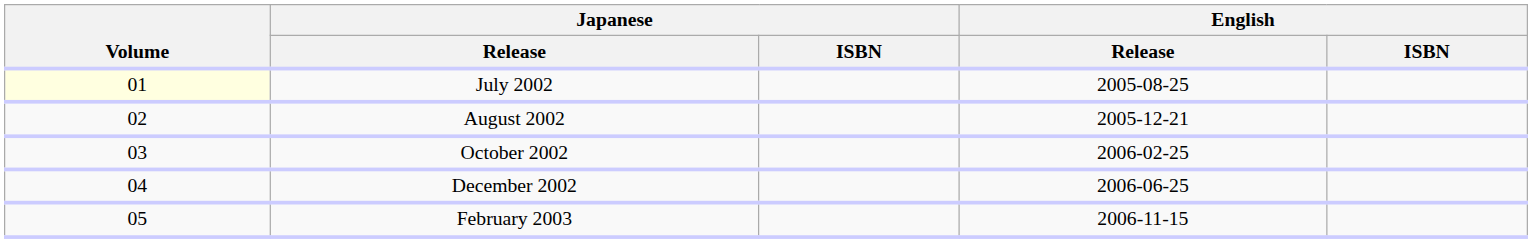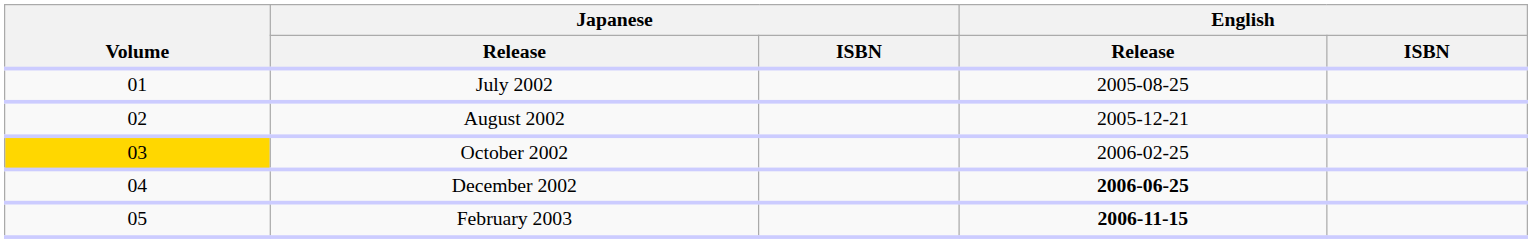(137, 84) lightyellow background -> (137, 84) no background
(137, 152) no background -> (137, 152) gold background
(1143, 186) normal -> (1143, 186) bold
(1143, 219) normal -> (1143, 219) bold
